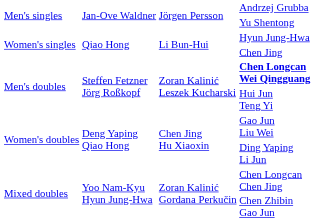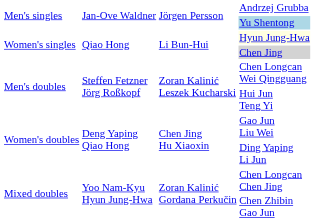(267, 22) no background -> (267, 22) lightblue background
(274, 37) no background -> (274, 37) lightyellow background
(261, 52) no background -> (261, 52) lightgrey background
(275, 73) bold -> (273, 73) normal
